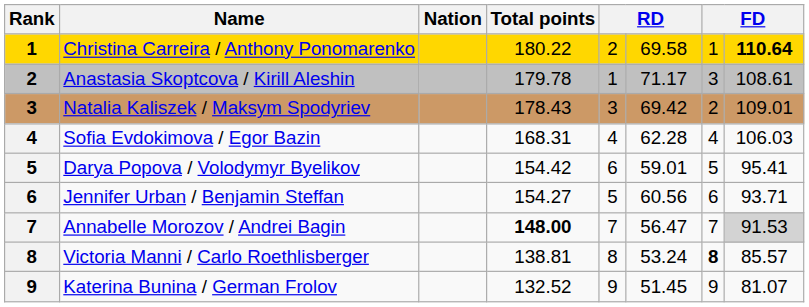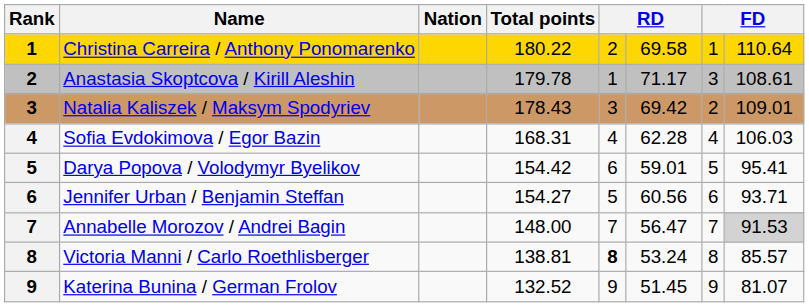(764, 49) bold -> (764, 49) normal
(543, 227) bold -> (543, 227) normal
(613, 256) normal -> (613, 256) bold
(713, 256) bold -> (713, 256) normal
